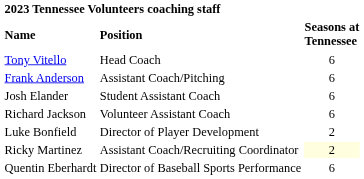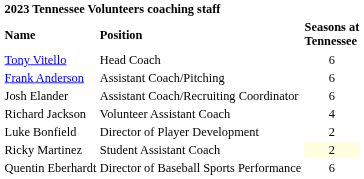(160, 95) Student Assistant Coach -> (199, 95) Assistant Coach/Recruiting Coordinator
(332, 113) 6 -> (332, 113) 4
(199, 150) Assistant Coach/Recruiting Coordinator -> (160, 150) Student Assistant Coach
